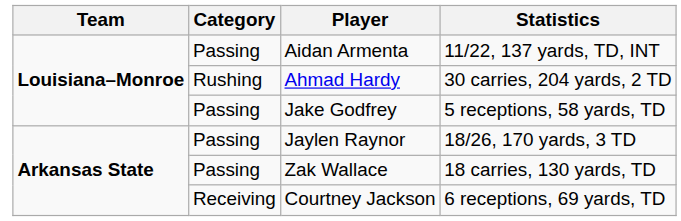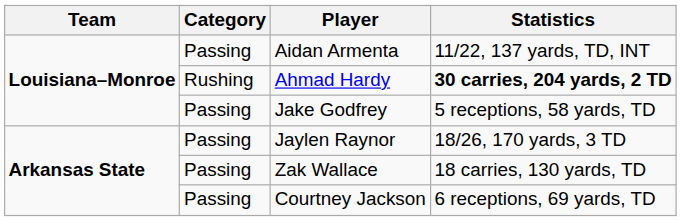(558, 80) normal -> (553, 80) bold
(234, 200) Receiving -> (218, 200) Passing
